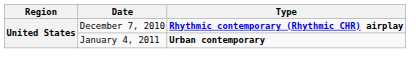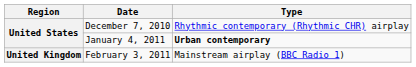(286, 26) bold -> (292, 26) normal
+ row: (128, 55)
